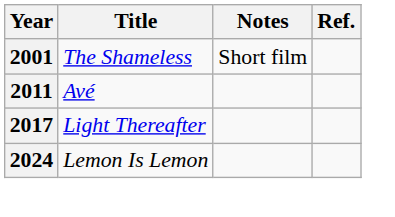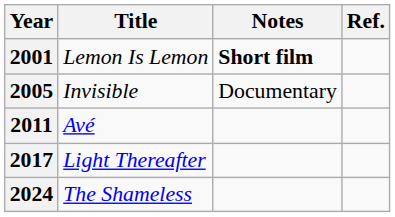(128, 56) The Shameless -> (136, 56) Lemon Is Lemon
(263, 56) normal -> (266, 56) bold
+ row: (31, 90)
(136, 159) Lemon Is Lemon -> (128, 194) The Shameless
